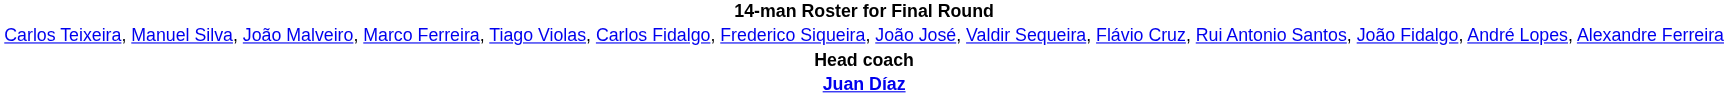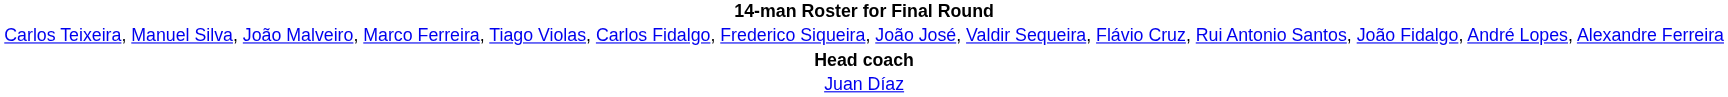(864, 84) bold -> (864, 84) normal
